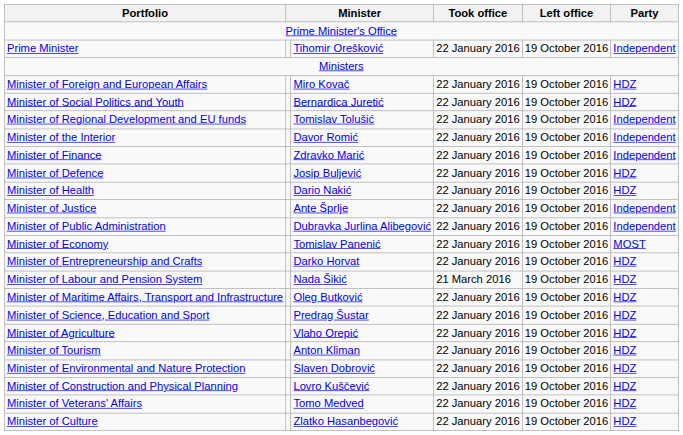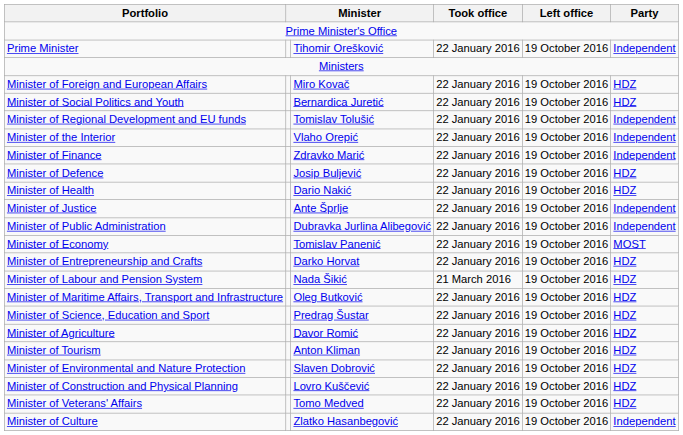(326, 137) Davor Romić -> (326, 137) Vlaho Orepić
(326, 333) Vlaho Orepić -> (326, 333) Davor Romić
(625, 421) HDZ -> (645, 421) Independent
